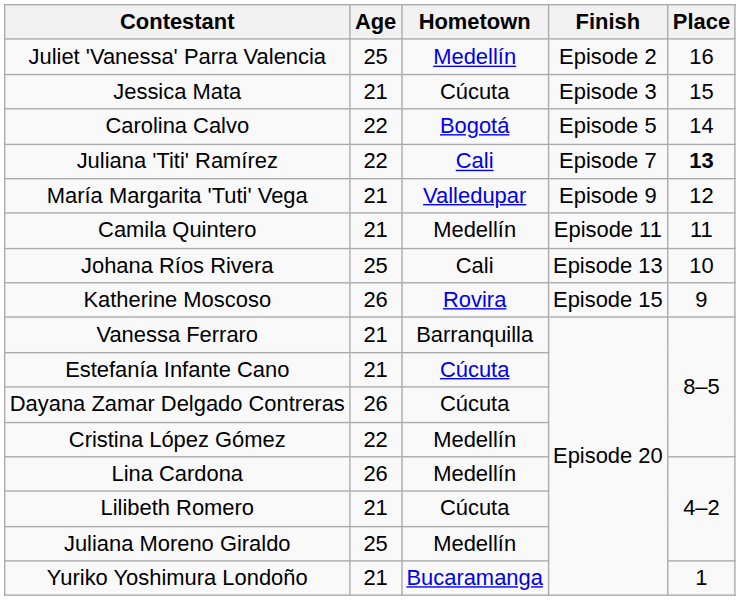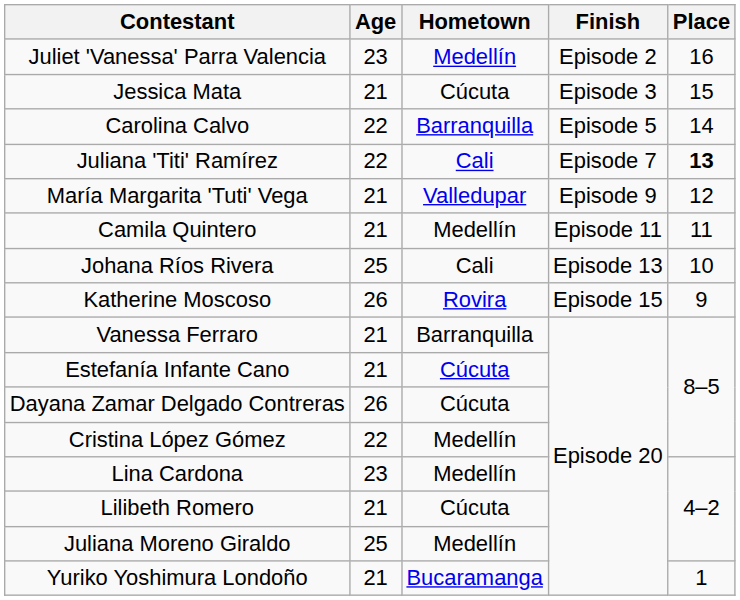(376, 56) 25 -> (376, 56) 23
(475, 126) Bogotá -> (475, 126) Barranquilla
(376, 473) 26 -> (376, 473) 23
